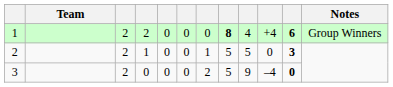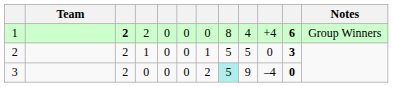(125, 33) normal -> (125, 33) bold
(228, 33) bold -> (228, 33) normal
(228, 71) no background -> (228, 71) paleturquoise background
